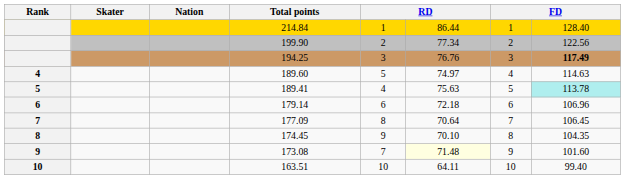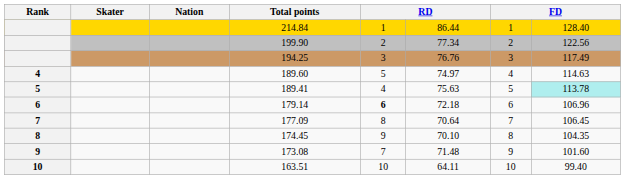(576, 58) bold -> (576, 58) normal
(383, 105) normal -> (383, 105) bold
(448, 151) lightyellow background -> (448, 151) no background
